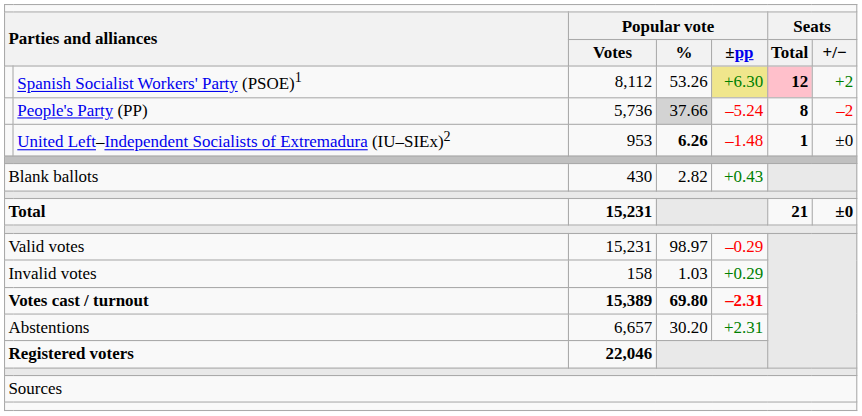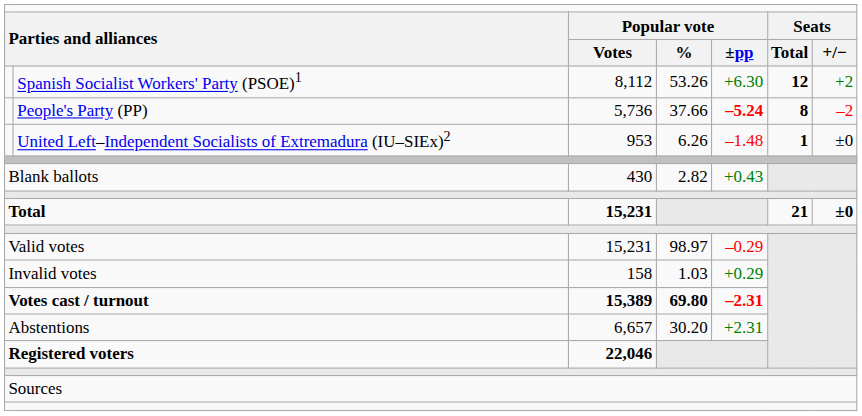(744, 81) khaki background -> (744, 81) no background
(800, 81) pink background -> (800, 81) no background
(689, 111) lightgrey background -> (689, 111) no background
(744, 111) normal -> (744, 111) bold
(693, 140) bold -> (693, 140) normal
